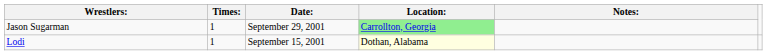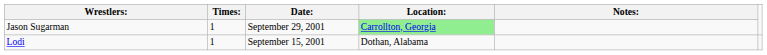(394, 42) lightyellow background -> (394, 42) no background
